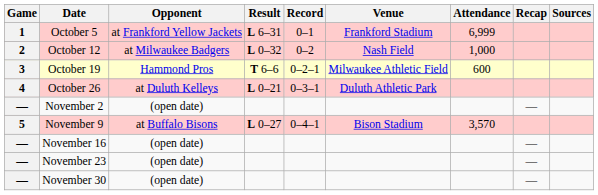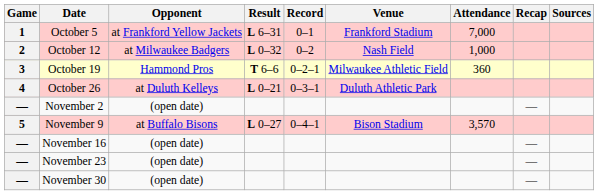(482, 32) 6,999 -> (482, 32) 7,000
(482, 69) 600 -> (482, 69) 360
